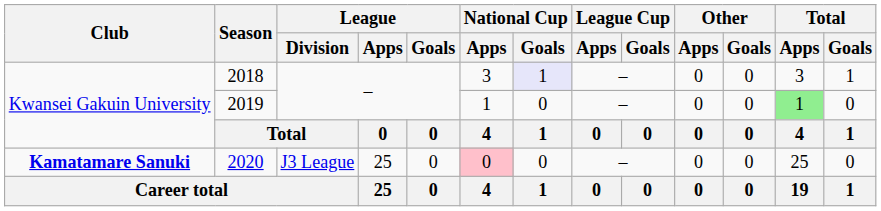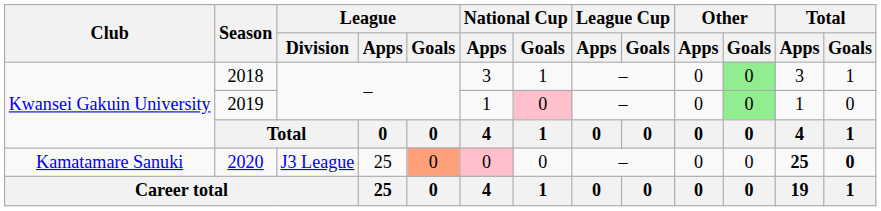(543, 76) lavender background -> (543, 76) no background
(749, 76) no background -> (749, 76) lightgreen background
(543, 104) no background -> (543, 104) pink background
(749, 104) no background -> (749, 104) lightgreen background
(800, 104) lightgreen background -> (800, 104) no background
(110, 162) bold -> (110, 162) normal
(433, 162) no background -> (433, 162) lightsalmon background
(800, 162) normal -> (800, 162) bold
(850, 162) normal -> (850, 162) bold
